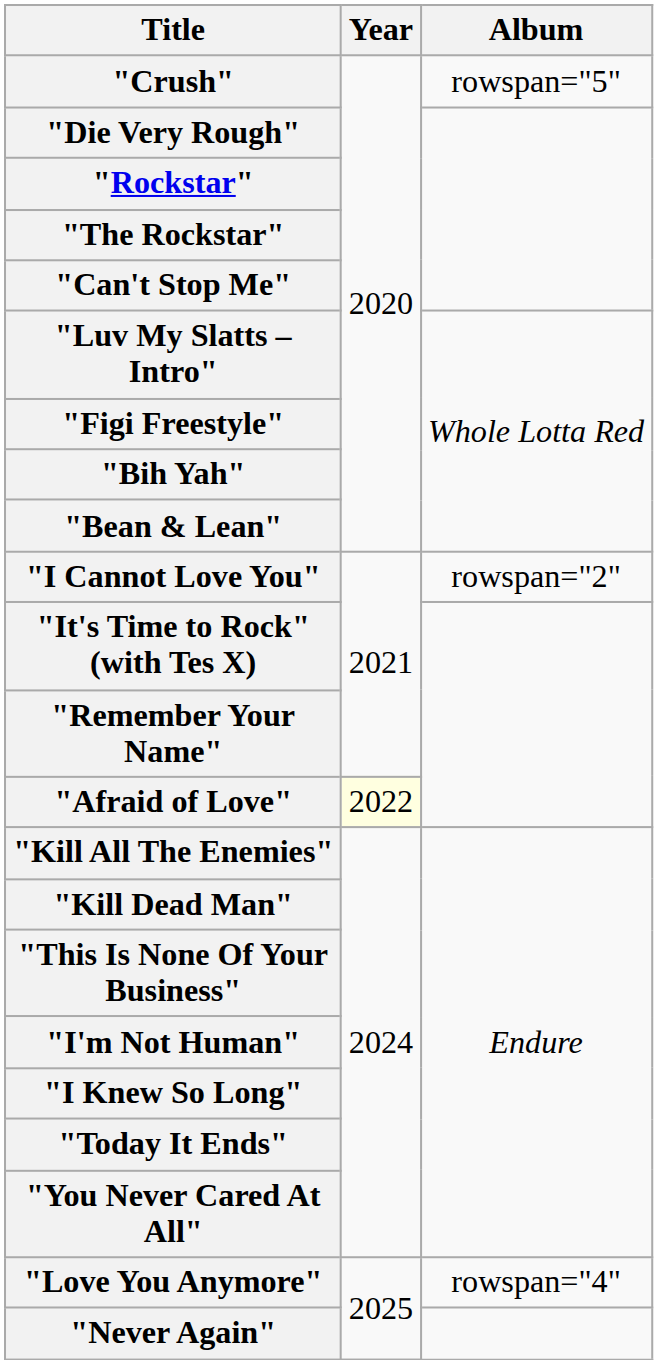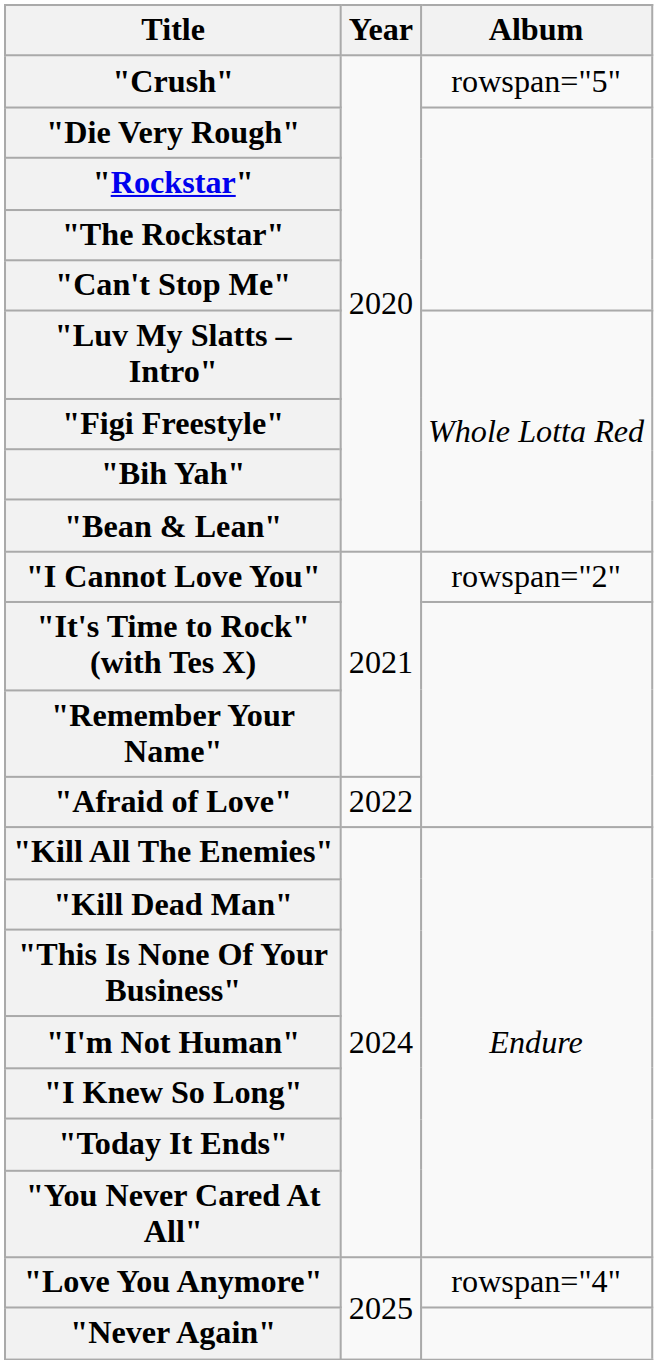(381, 801) lightyellow background -> (381, 801) no background
